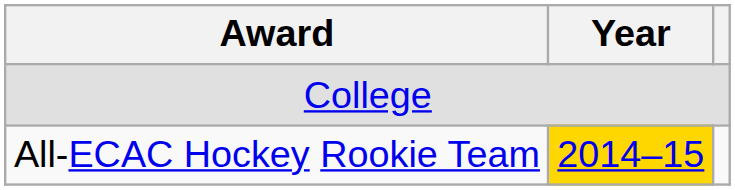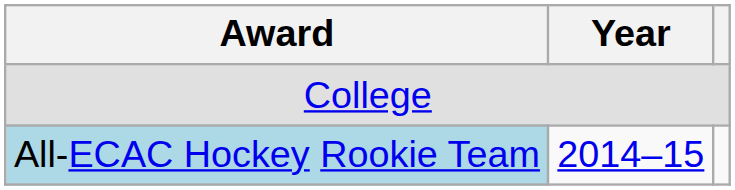(277, 154) no background -> (277, 154) lightblue background
(631, 154) gold background -> (631, 154) no background
